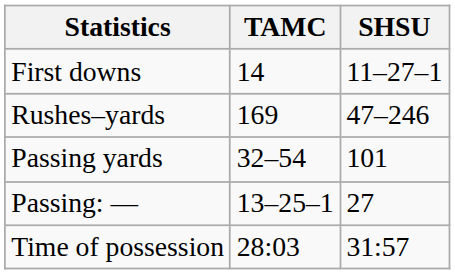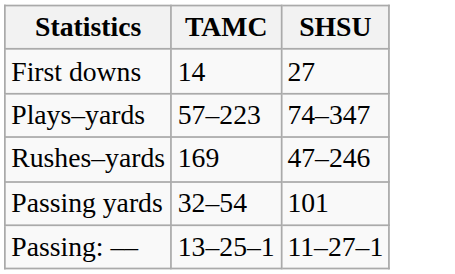(394, 71) 11–27–1 -> (301, 71) 27
+ row: (78, 114)
(360, 202) 27 -> (335, 246) 11–27–1
- row: (118, 246)
